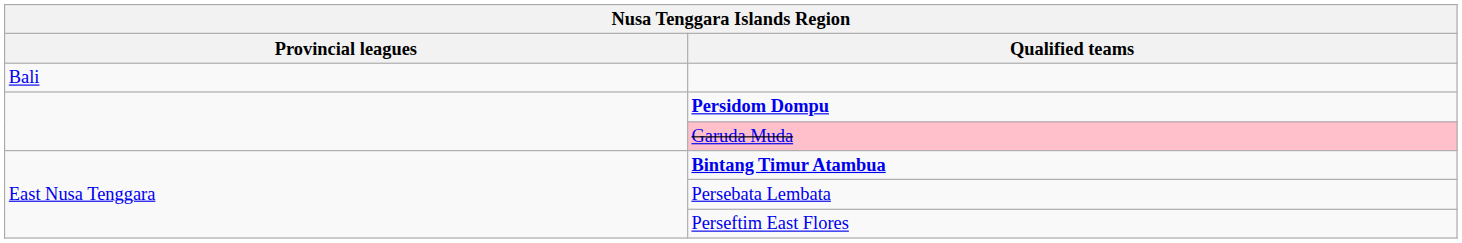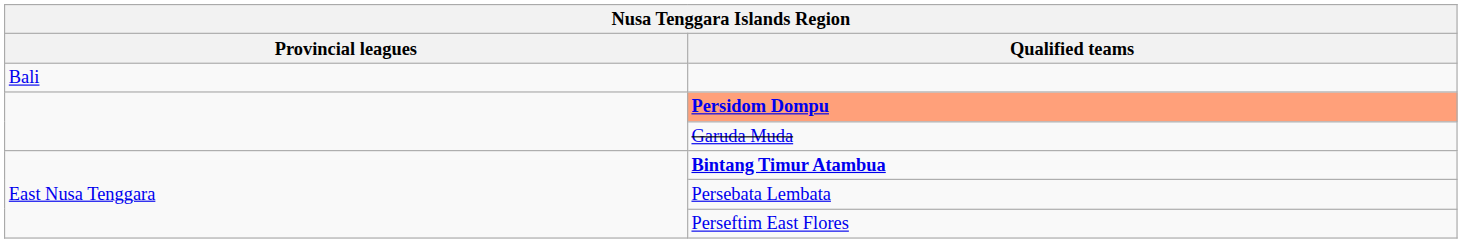(760, 106) no background -> (760, 106) lightsalmon background
(742, 135) pink background -> (742, 135) no background
